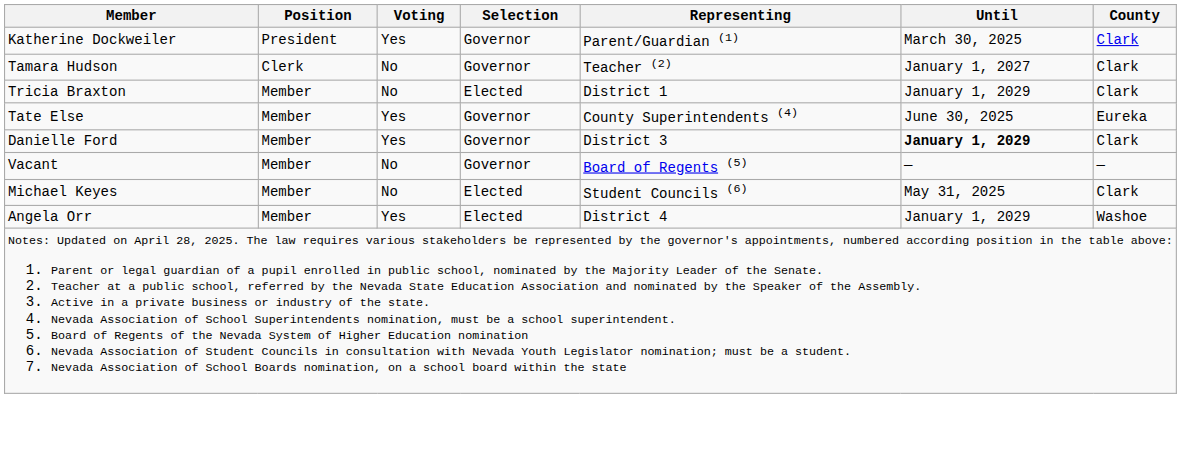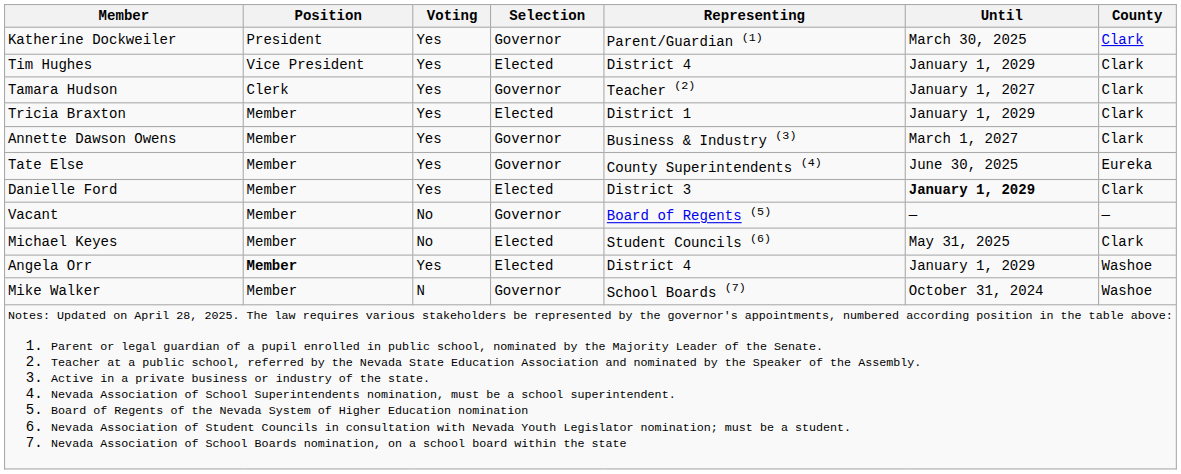+ row: (50, 65)
(389, 67) No -> (429, 90) Yes
(389, 92) No -> (429, 115) Yes
+ row: (92, 139)
(498, 141) Governor -> (524, 191) Elected
(287, 217) normal -> (272, 266) bold
+ row: (54, 291)
